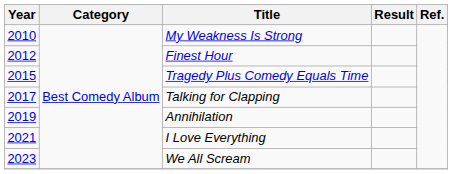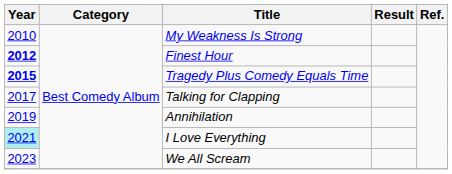(22, 55) normal -> (22, 55) bold
(22, 76) normal -> (22, 76) bold
(22, 138) no background -> (22, 138) paleturquoise background
